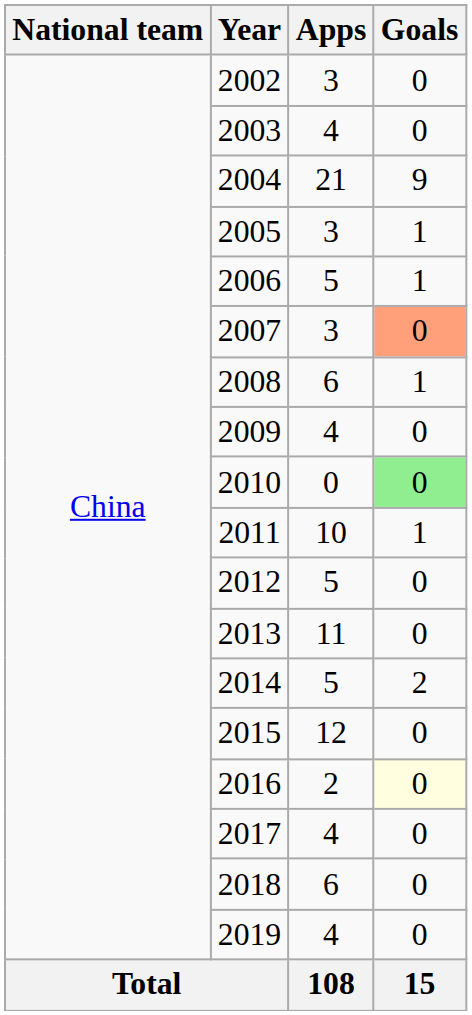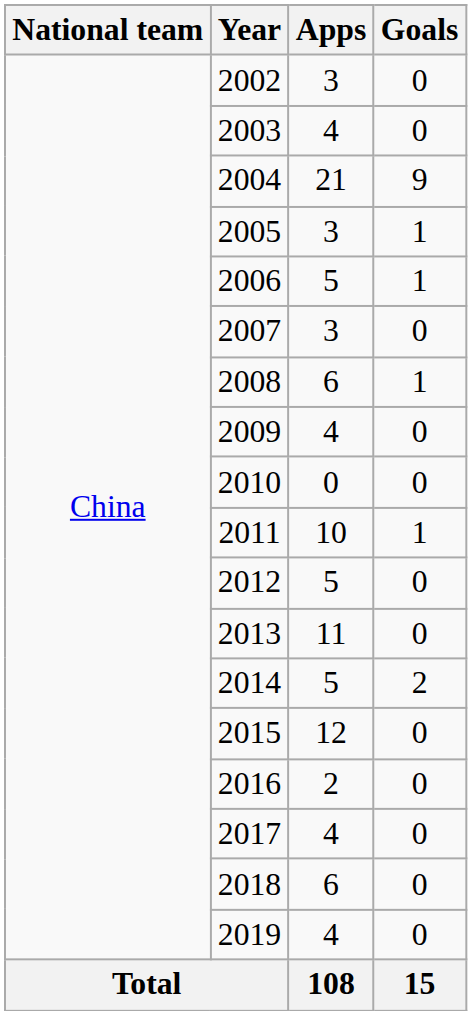(420, 331) lightsalmon background -> (420, 331) no background
(420, 481) lightgreen background -> (420, 481) no background
(420, 783) lightyellow background -> (420, 783) no background
